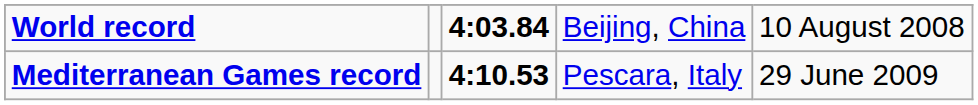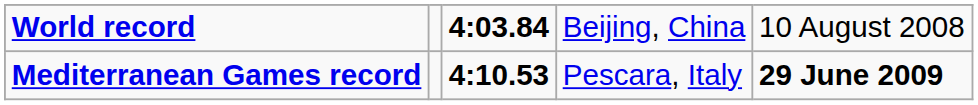(849, 74) normal -> (851, 74) bold
